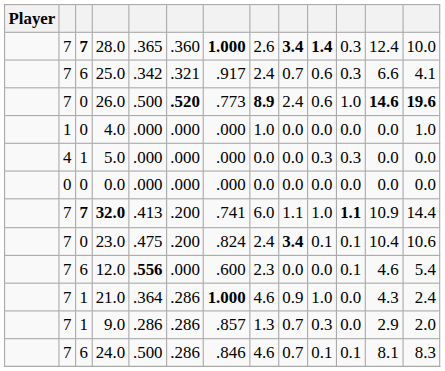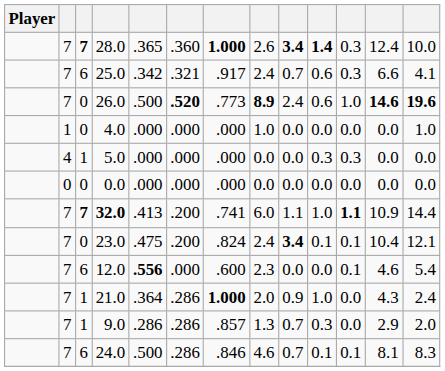(421, 241) 10.6 -> (421, 241) 12.1
(264, 296) 4.6 -> (264, 296) 2.0
